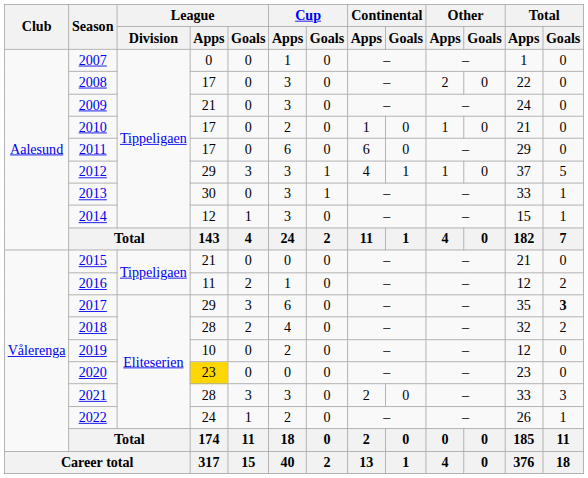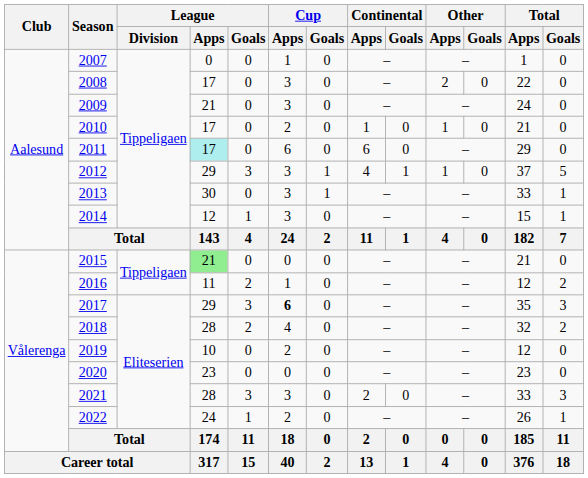(209, 149) no background -> (209, 149) paleturquoise background
(209, 261) no background -> (209, 261) lightgreen background
(288, 305) normal -> (288, 305) bold
(563, 305) bold -> (563, 305) normal
(209, 372) gold background -> (209, 372) no background
